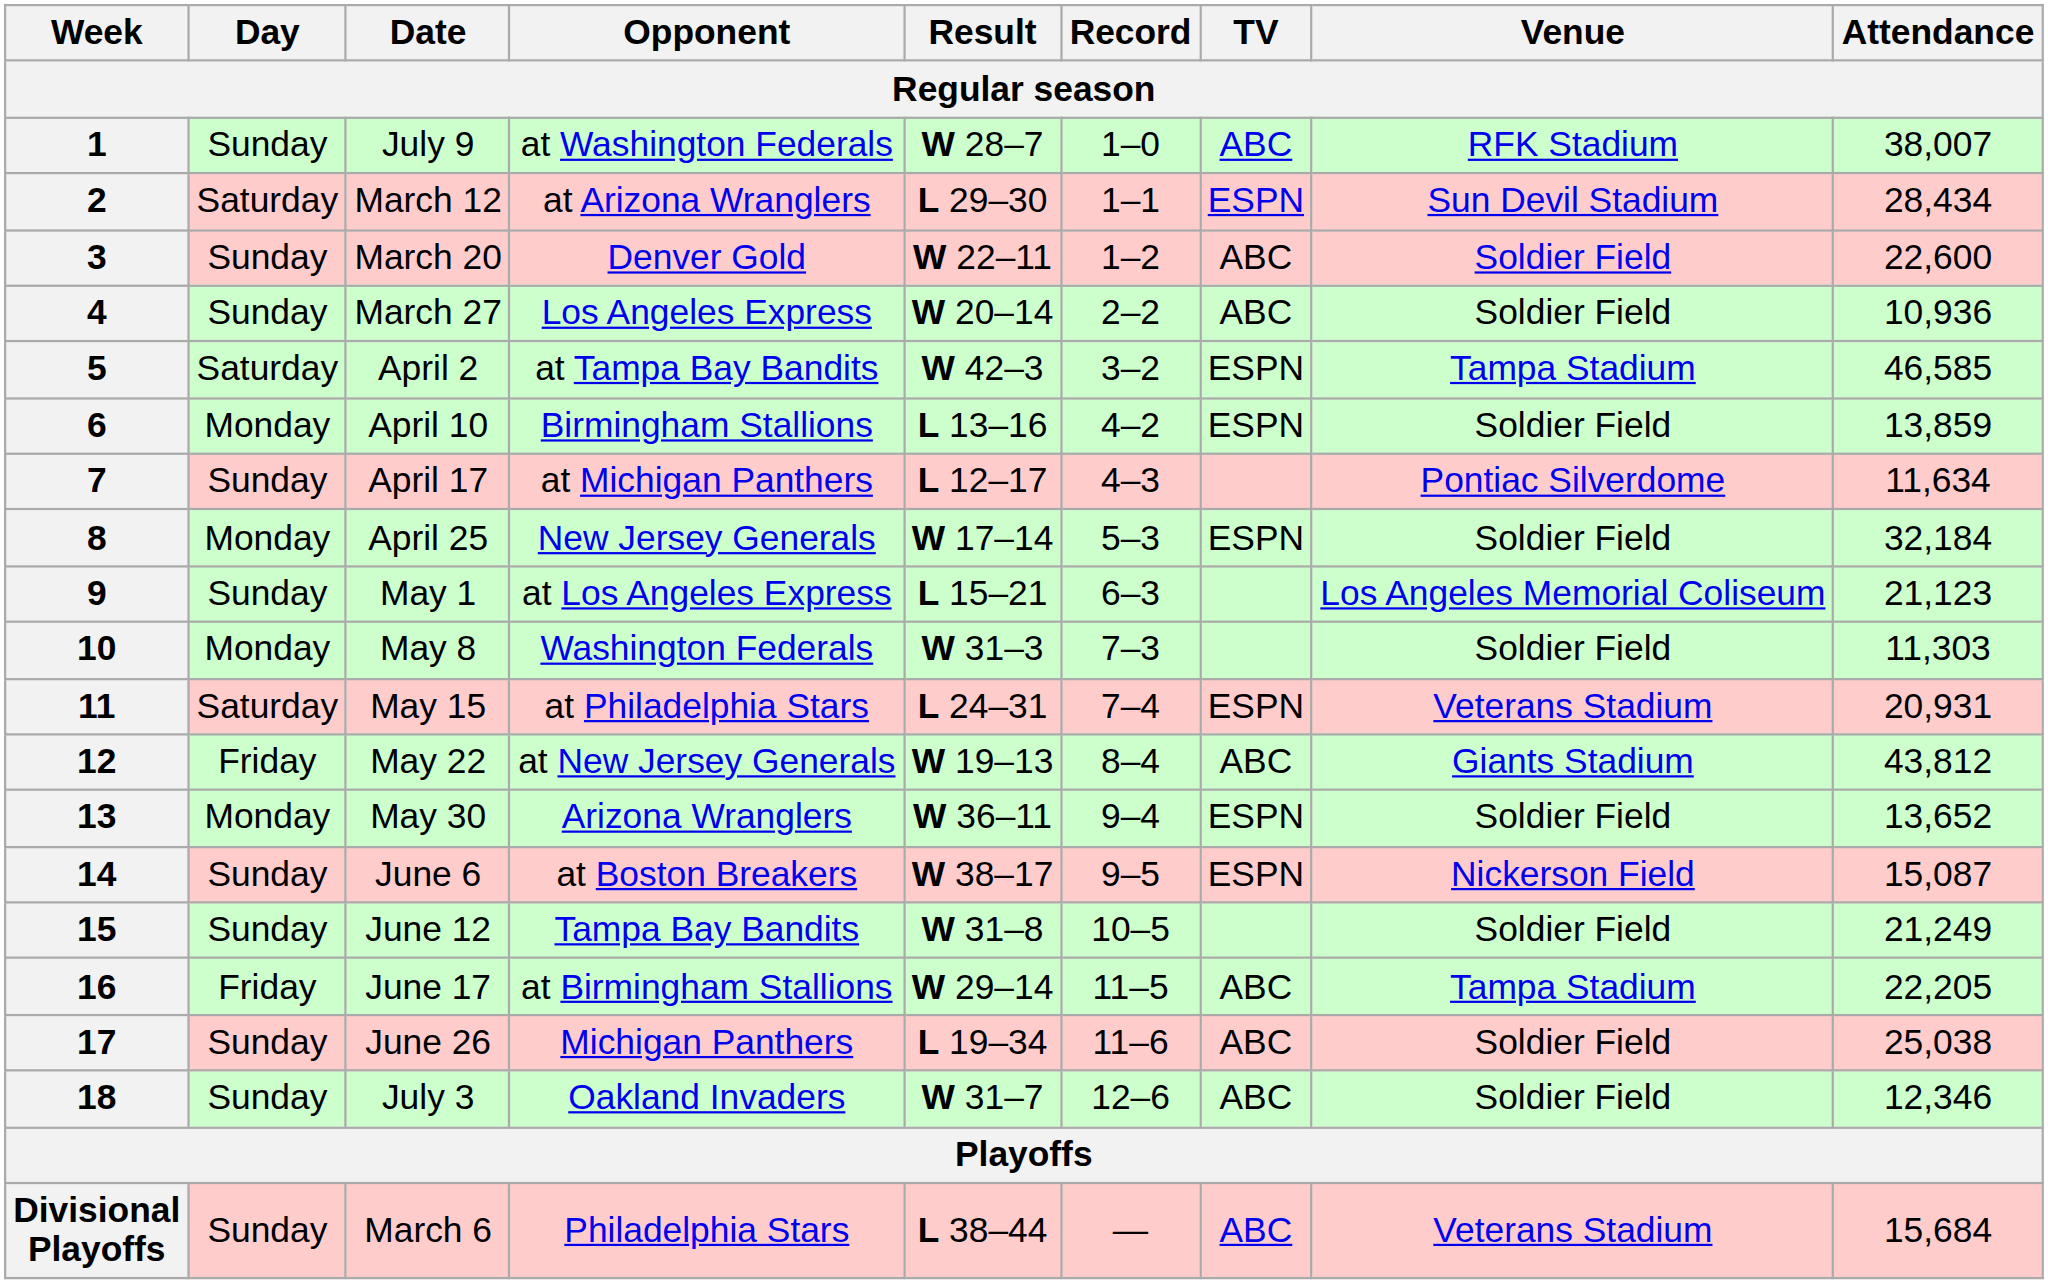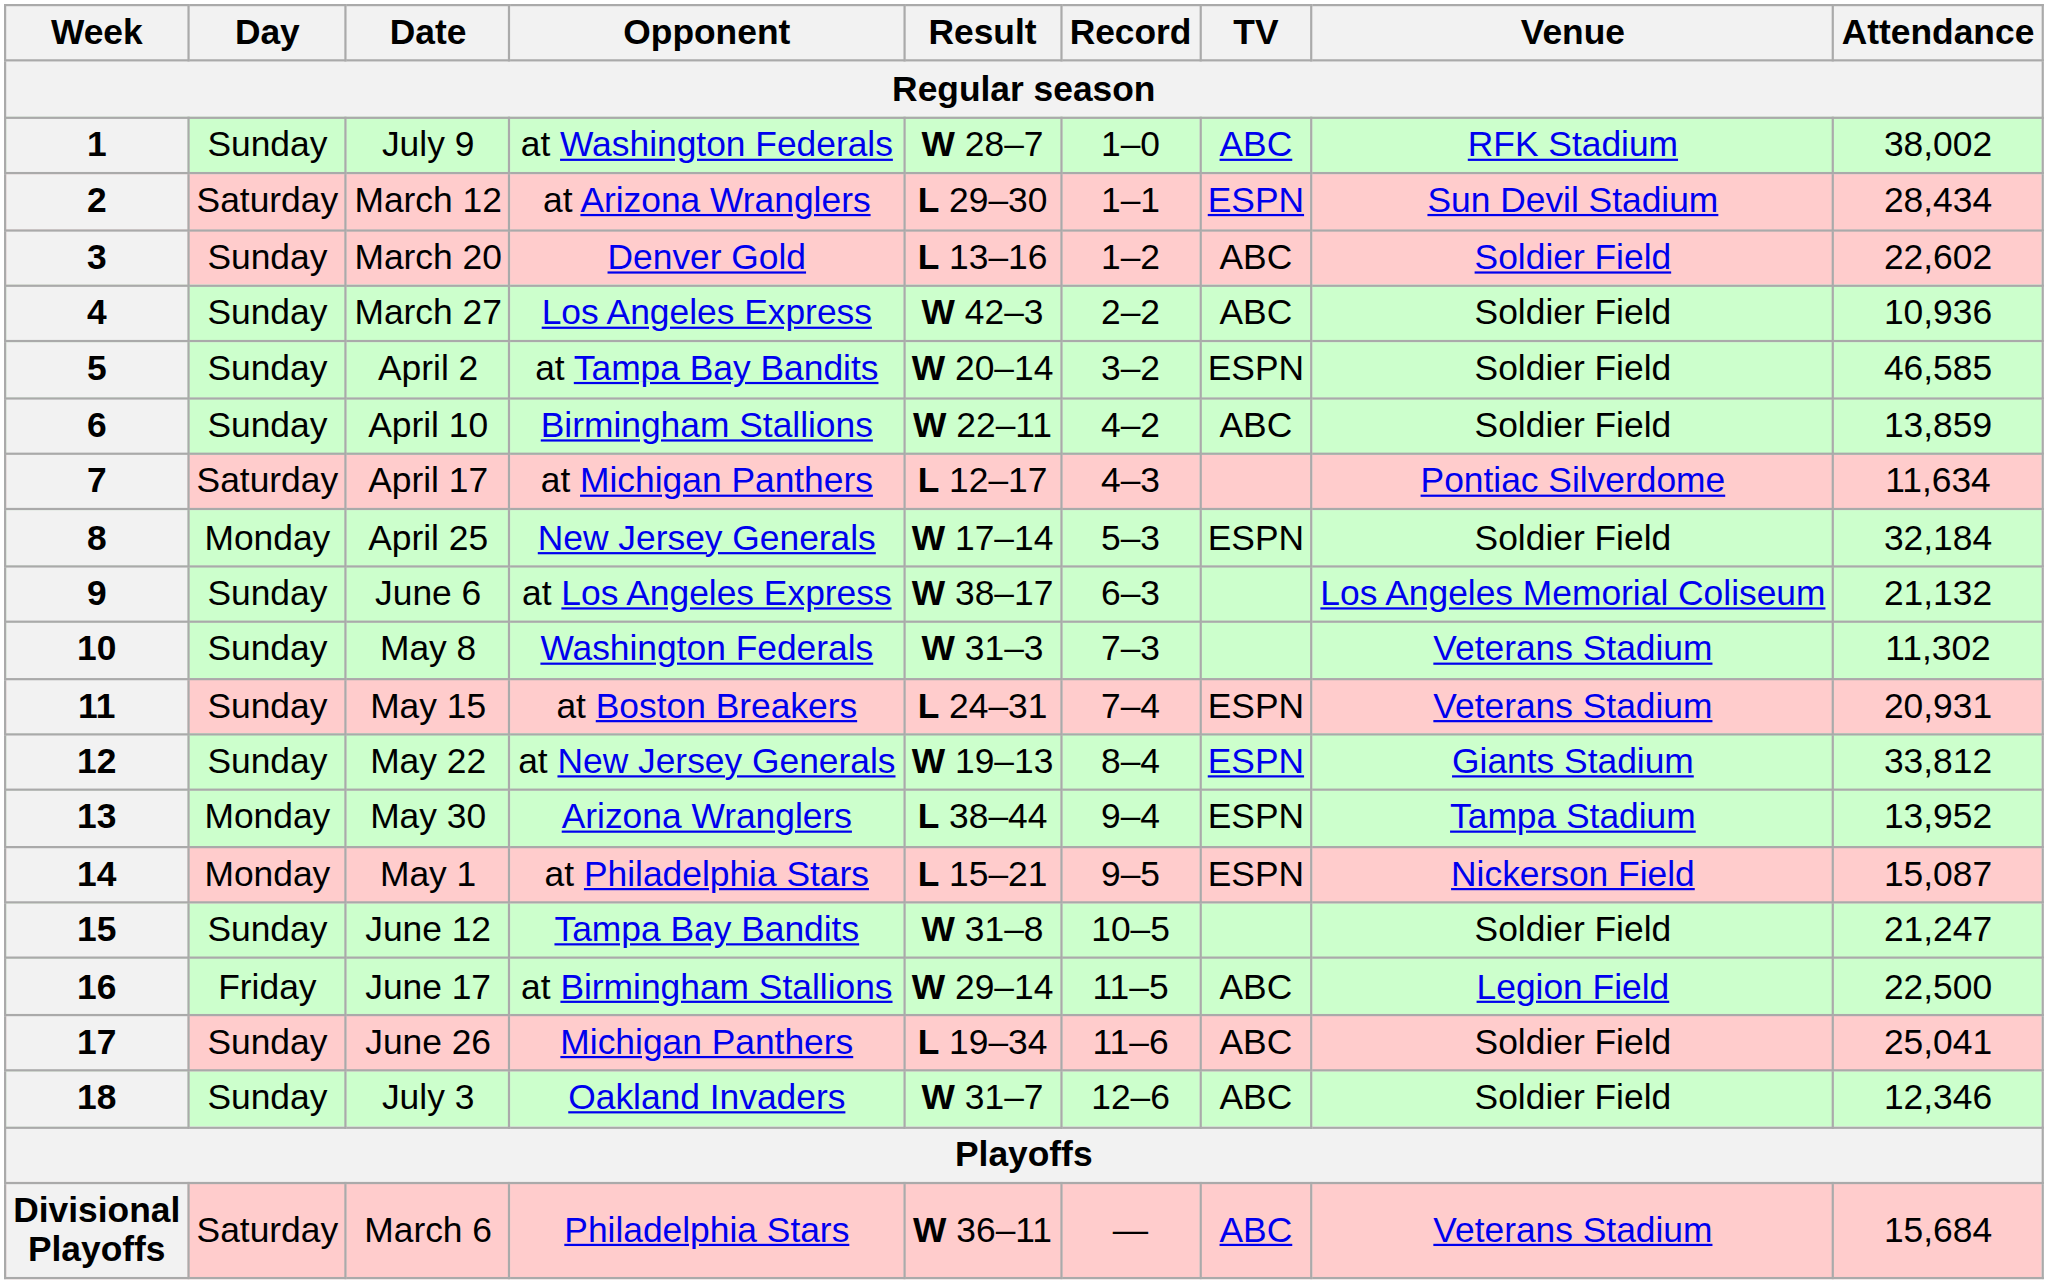(1938, 144) 38,007 -> (1938, 144) 38,002
(983, 256) W 22–11 -> (983, 256) L 13–16
(1938, 256) 22,600 -> (1938, 256) 22,602
(983, 312) W 20–14 -> (983, 312) W 42–3
(267, 369) Saturday -> (267, 369) Sunday
(983, 369) W 42–3 -> (983, 369) W 20–14
(1573, 369) Tampa Stadium -> (1573, 369) Soldier Field
(267, 425) Monday -> (267, 425) Sunday
(983, 425) L 13–16 -> (983, 425) W 22–11
(1256, 425) ESPN -> (1256, 425) ABC
(267, 481) Sunday -> (267, 481) Saturday
(428, 593) May 1 -> (428, 593) June 6
(983, 593) L 15–21 -> (983, 593) W 38–17
(1938, 593) 21,123 -> (1938, 593) 21,132
(267, 649) Monday -> (267, 649) Sunday
(1573, 649) Soldier Field -> (1573, 649) Veterans Stadium
(1938, 649) 11,303 -> (1938, 649) 11,302
(267, 705) Saturday -> (267, 705) Sunday
(707, 705) at Philadelphia Stars -> (707, 705) at Boston Breakers
(267, 761) Friday -> (267, 761) Sunday
(1256, 761) ABC -> (1256, 761) ESPN
(1938, 761) 43,812 -> (1938, 761) 33,812
(983, 817) W 36–11 -> (983, 817) L 38–44
(1573, 817) Soldier Field -> (1573, 817) Tampa Stadium
(1938, 817) 13,652 -> (1938, 817) 13,952
(267, 873) Sunday -> (267, 873) Monday
(428, 873) June 6 -> (428, 873) May 1
(707, 873) at Boston Breakers -> (707, 873) at Philadelphia Stars
(983, 873) W 38–17 -> (983, 873) L 15–21
(1938, 929) 21,249 -> (1938, 929) 21,247
(1573, 985) Tampa Stadium -> (1573, 985) Legion Field
(1938, 985) 22,205 -> (1938, 985) 22,500
(1938, 1041) 25,038 -> (1938, 1041) 25,041
(267, 1230) Sunday -> (267, 1230) Saturday
(983, 1230) L 38–44 -> (983, 1230) W 36–11
